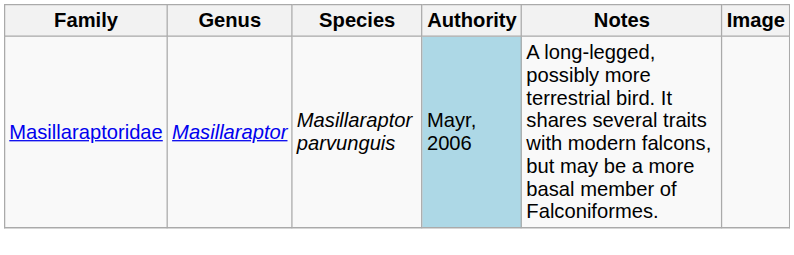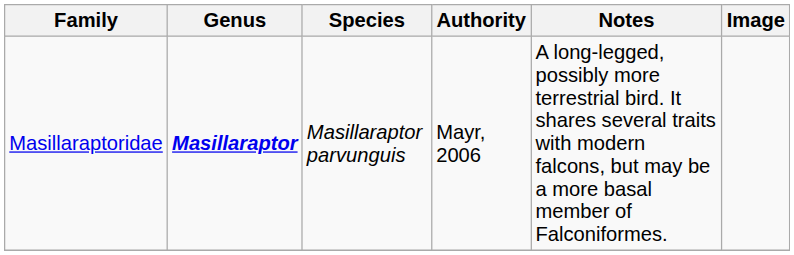(230, 131) normal -> (235, 143) bold
(452, 131) lightblue background -> (461, 143) no background
